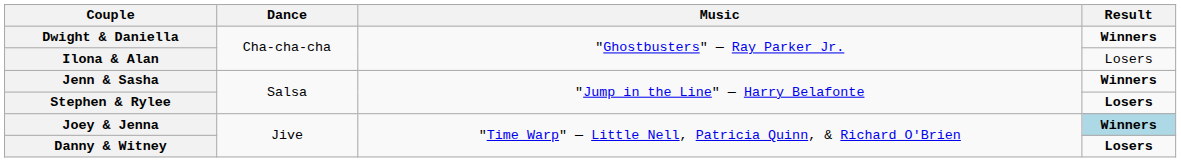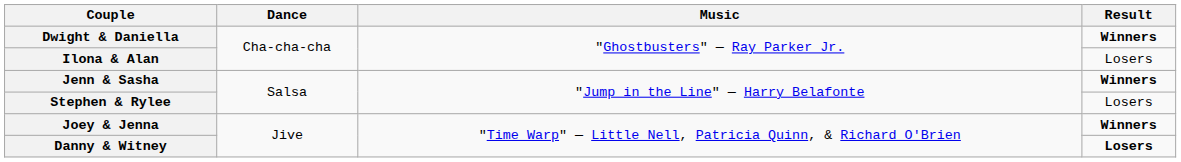(1129, 103) bold -> (1129, 103) normal
(1129, 125) lightblue background -> (1129, 125) no background
